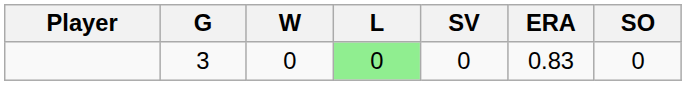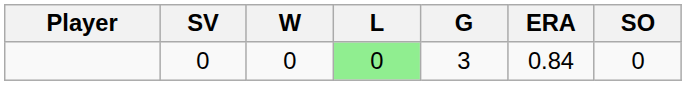columns swapped: (203, 23) <-> (464, 23)
(551, 60) 0.83 -> (551, 60) 0.84
